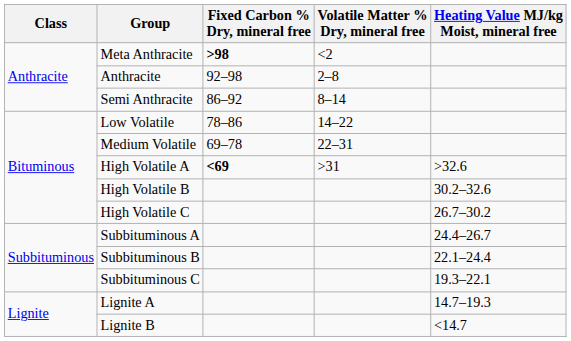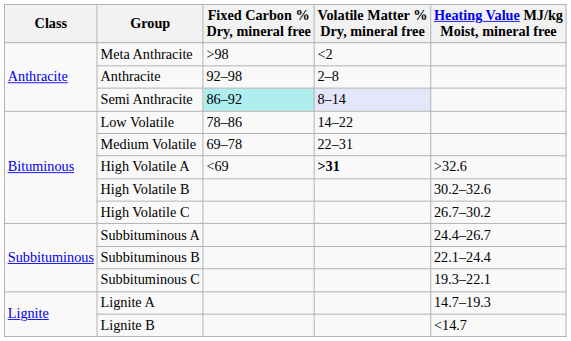(218, 54) bold -> (218, 54) normal
(224, 99) no background -> (224, 99) paleturquoise background
(332, 99) no background -> (332, 99) lavender background
(218, 167) bold -> (218, 167) normal
(329, 167) normal -> (329, 167) bold
